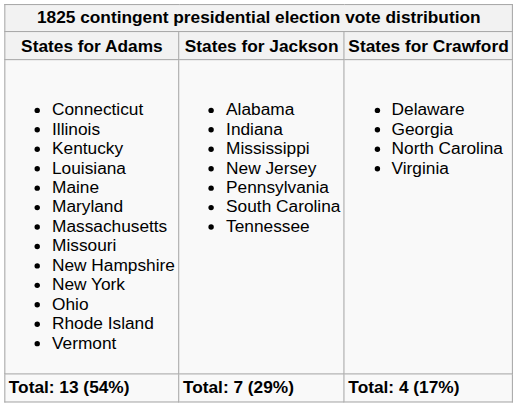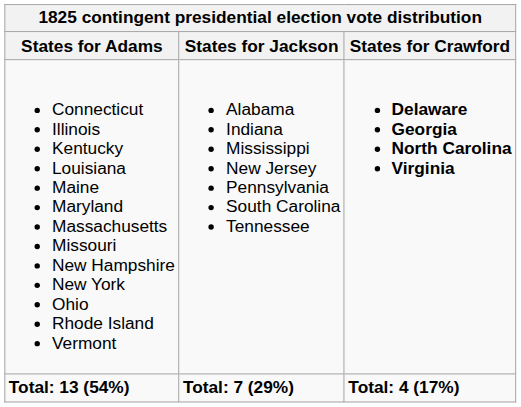(429, 139) normal -> (430, 139) bold
